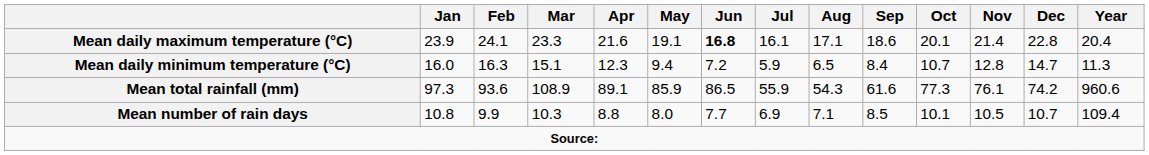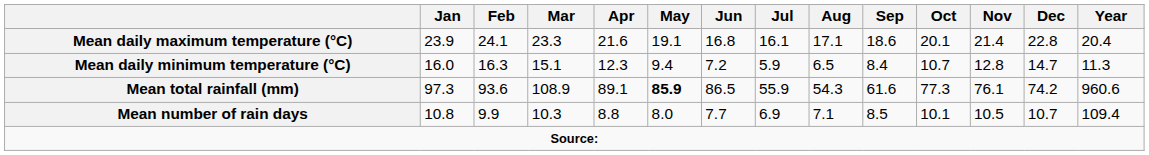(720, 41) bold -> (720, 41) normal
(667, 89) normal -> (667, 89) bold
